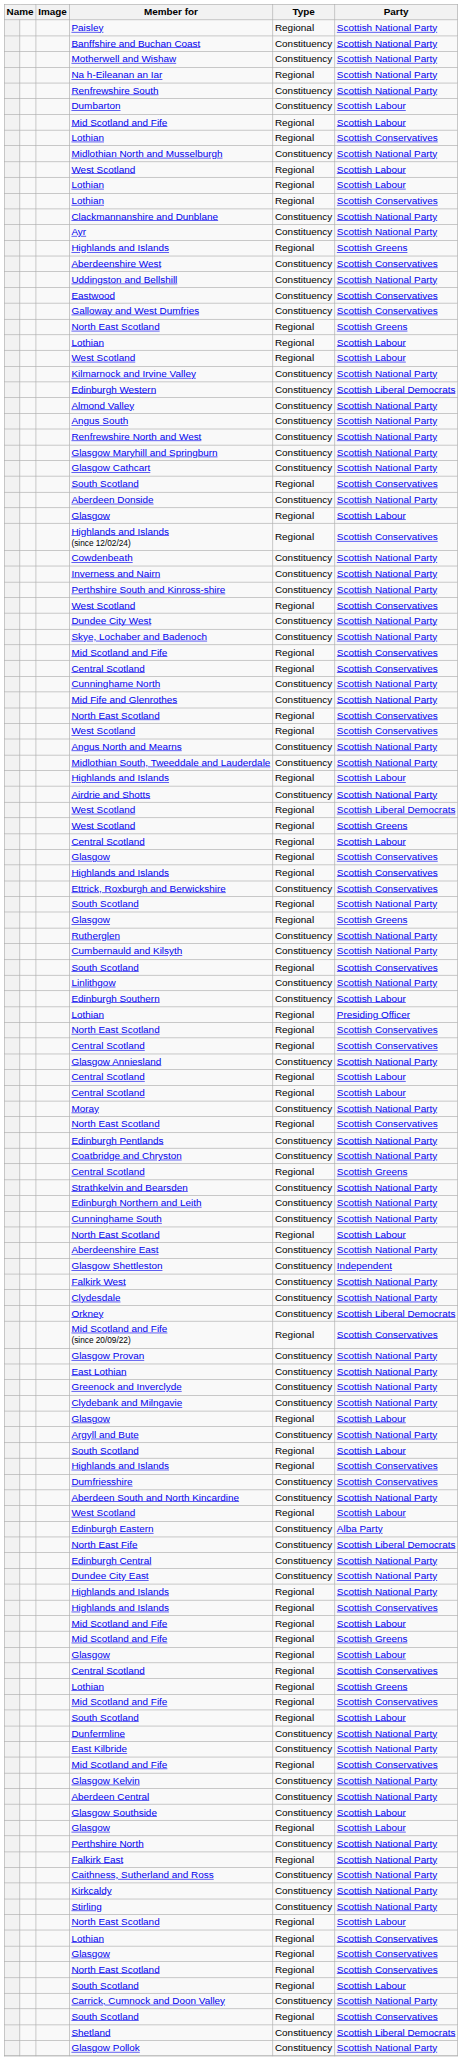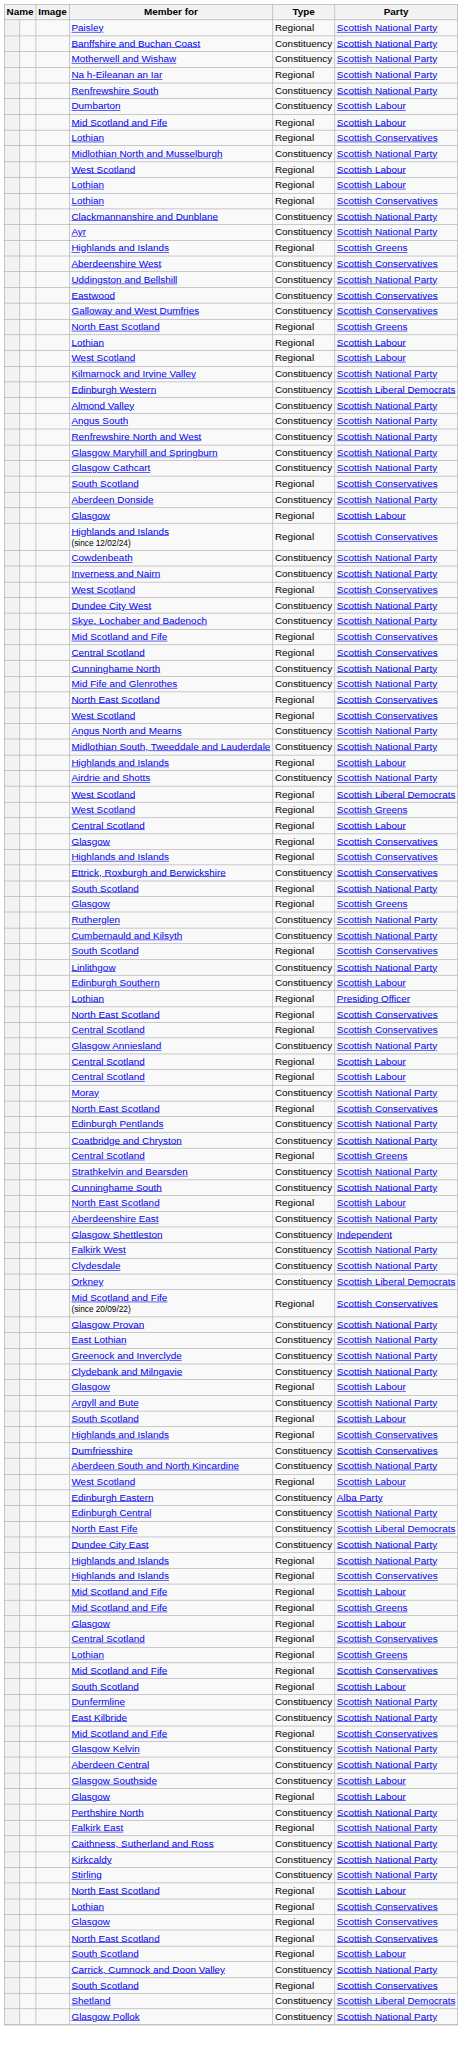- row: (12, 590)
- row: (12, 1203)
rows swapped: (12, 1545) <-> (12, 1561)
